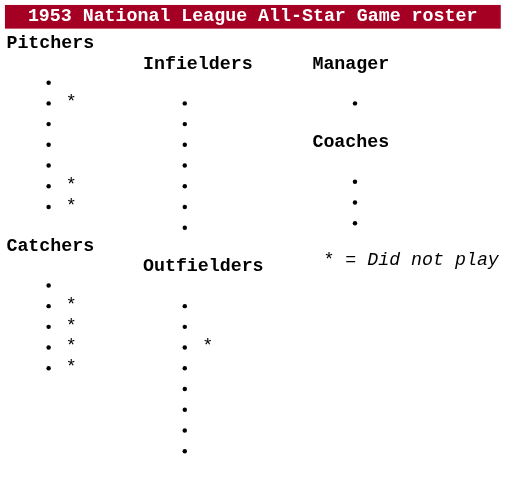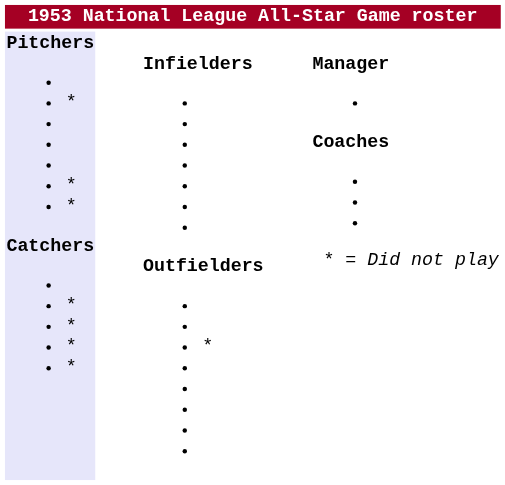(50, 206) no background -> (50, 206) lavender background
